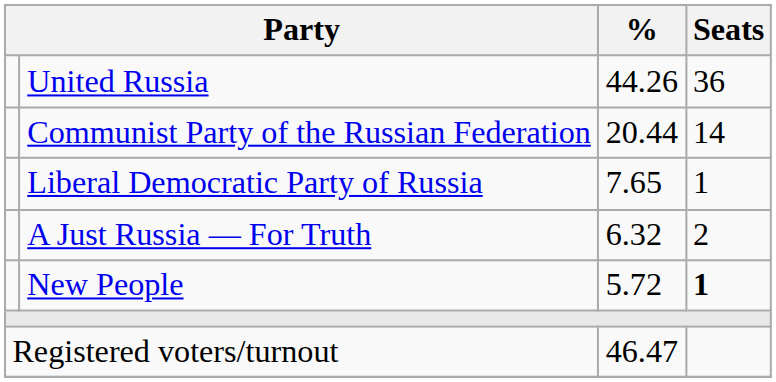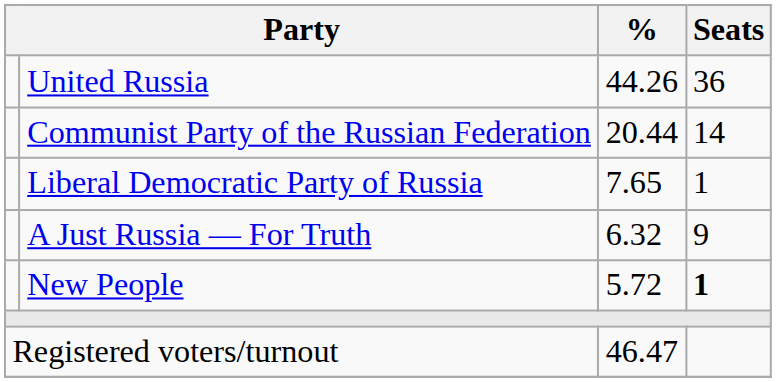(701, 234) 2 -> (701, 234) 9
